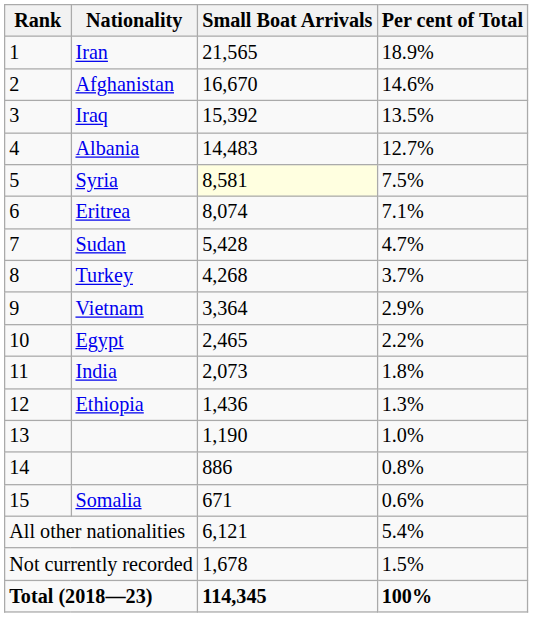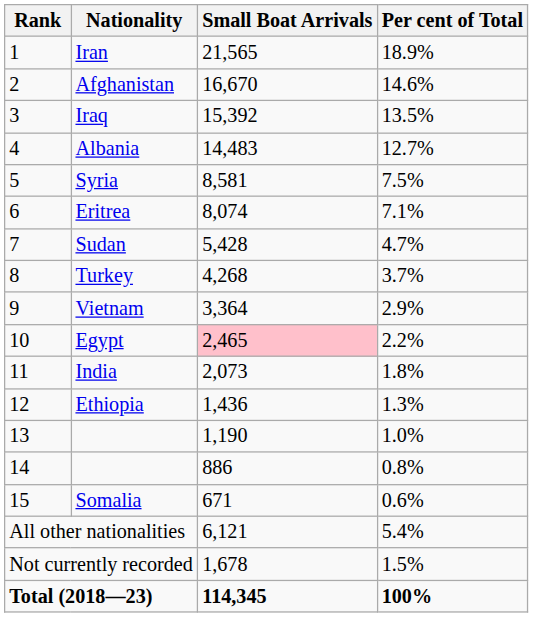(225, 180) lightyellow background -> (225, 180) no background
(225, 340) no background -> (225, 340) pink background
